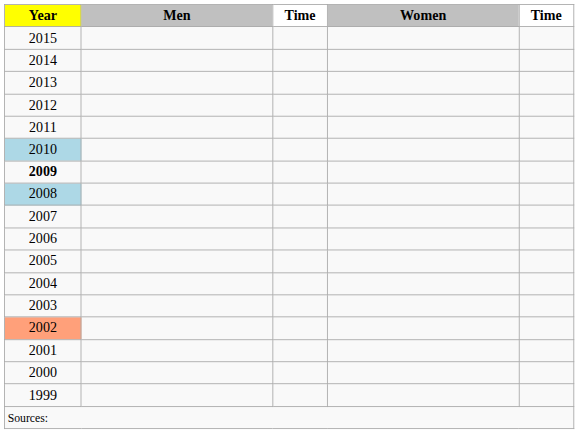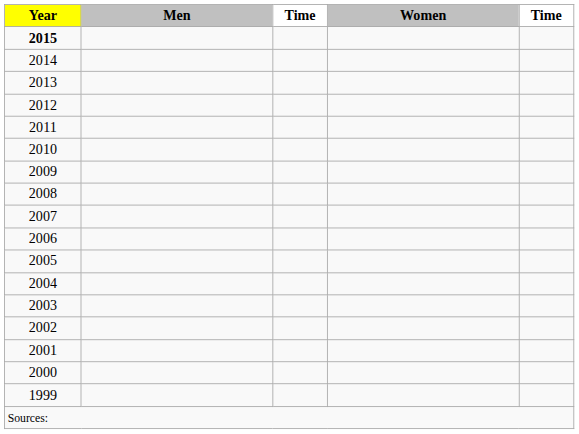(43, 37) normal -> (43, 37) bold
(43, 149) lightblue background -> (43, 149) no background
(43, 171) bold -> (43, 171) normal
(43, 194) lightblue background -> (43, 194) no background
(43, 328) lightsalmon background -> (43, 328) no background
